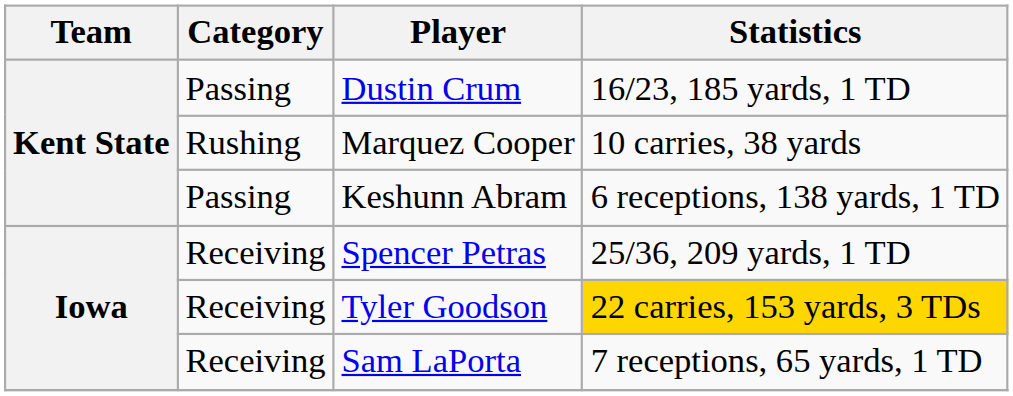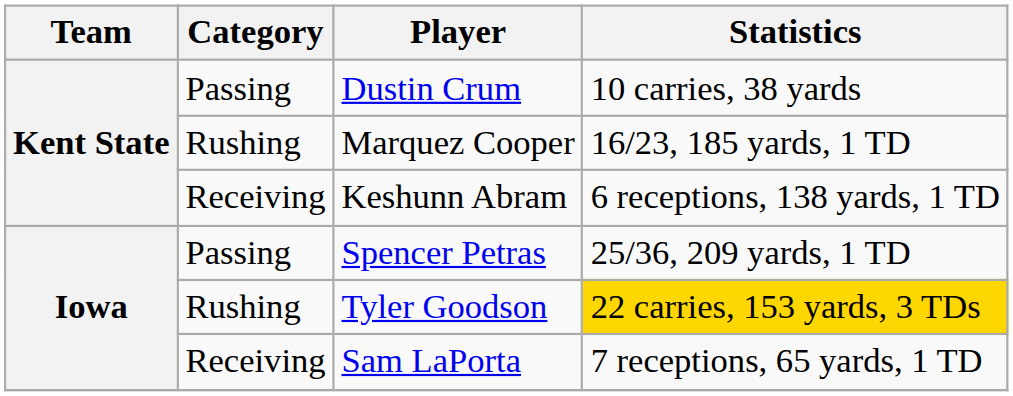(751, 87) 16/23, 185 yards, 1 TD -> (726, 87) 10 carries, 38 yards
(726, 142) 10 carries, 38 yards -> (751, 142) 16/23, 185 yards, 1 TD
(238, 196) Passing -> (256, 196) Receiving
(256, 251) Receiving -> (238, 251) Passing
(256, 306) Receiving -> (243, 306) Rushing
